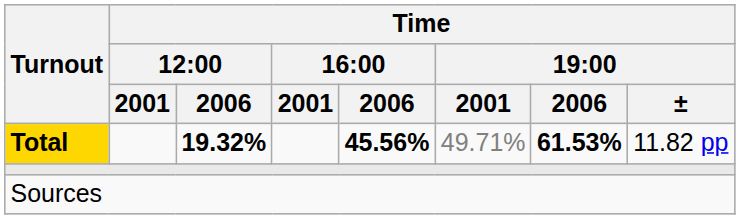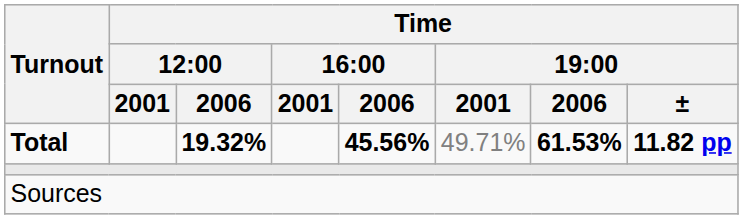(39, 143) gold background -> (39, 143) no background
(681, 143) normal -> (682, 143) bold
